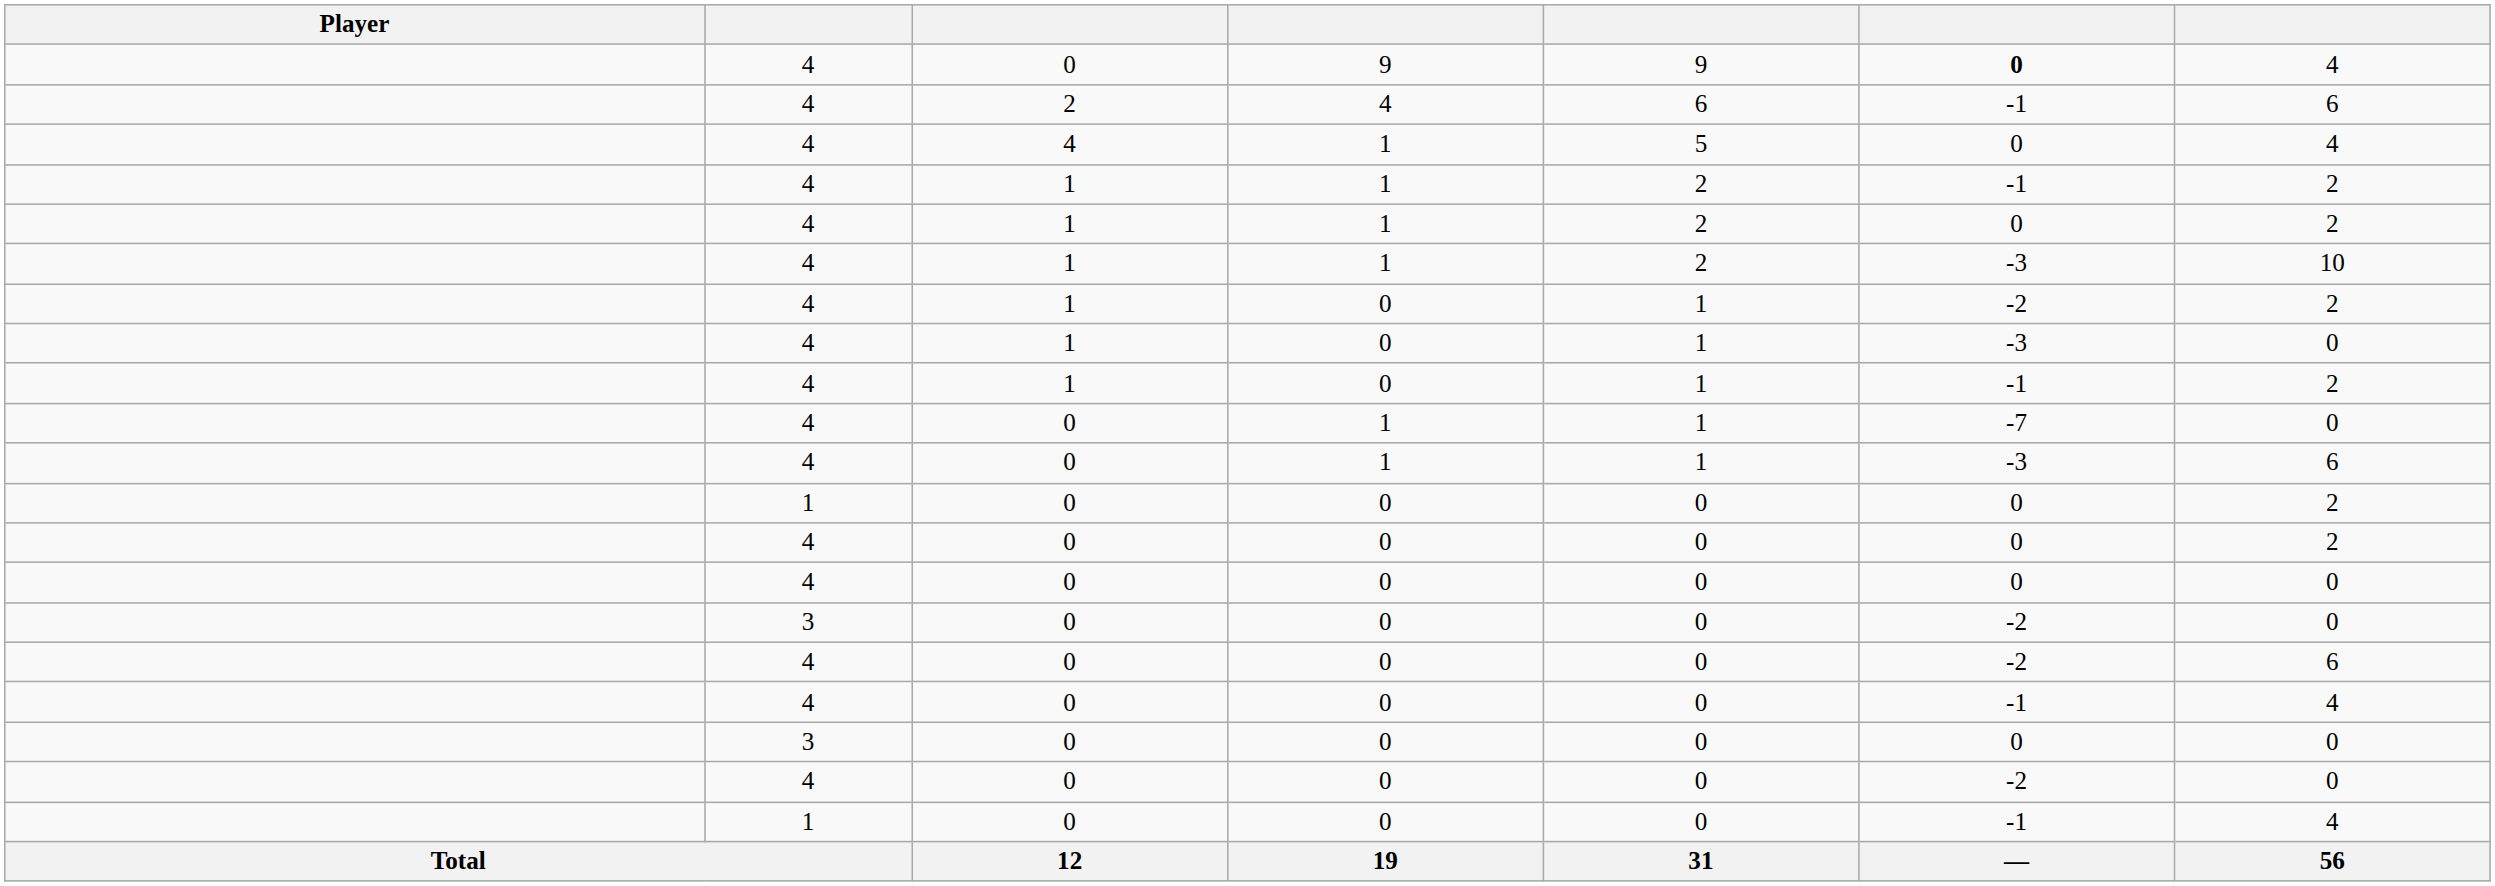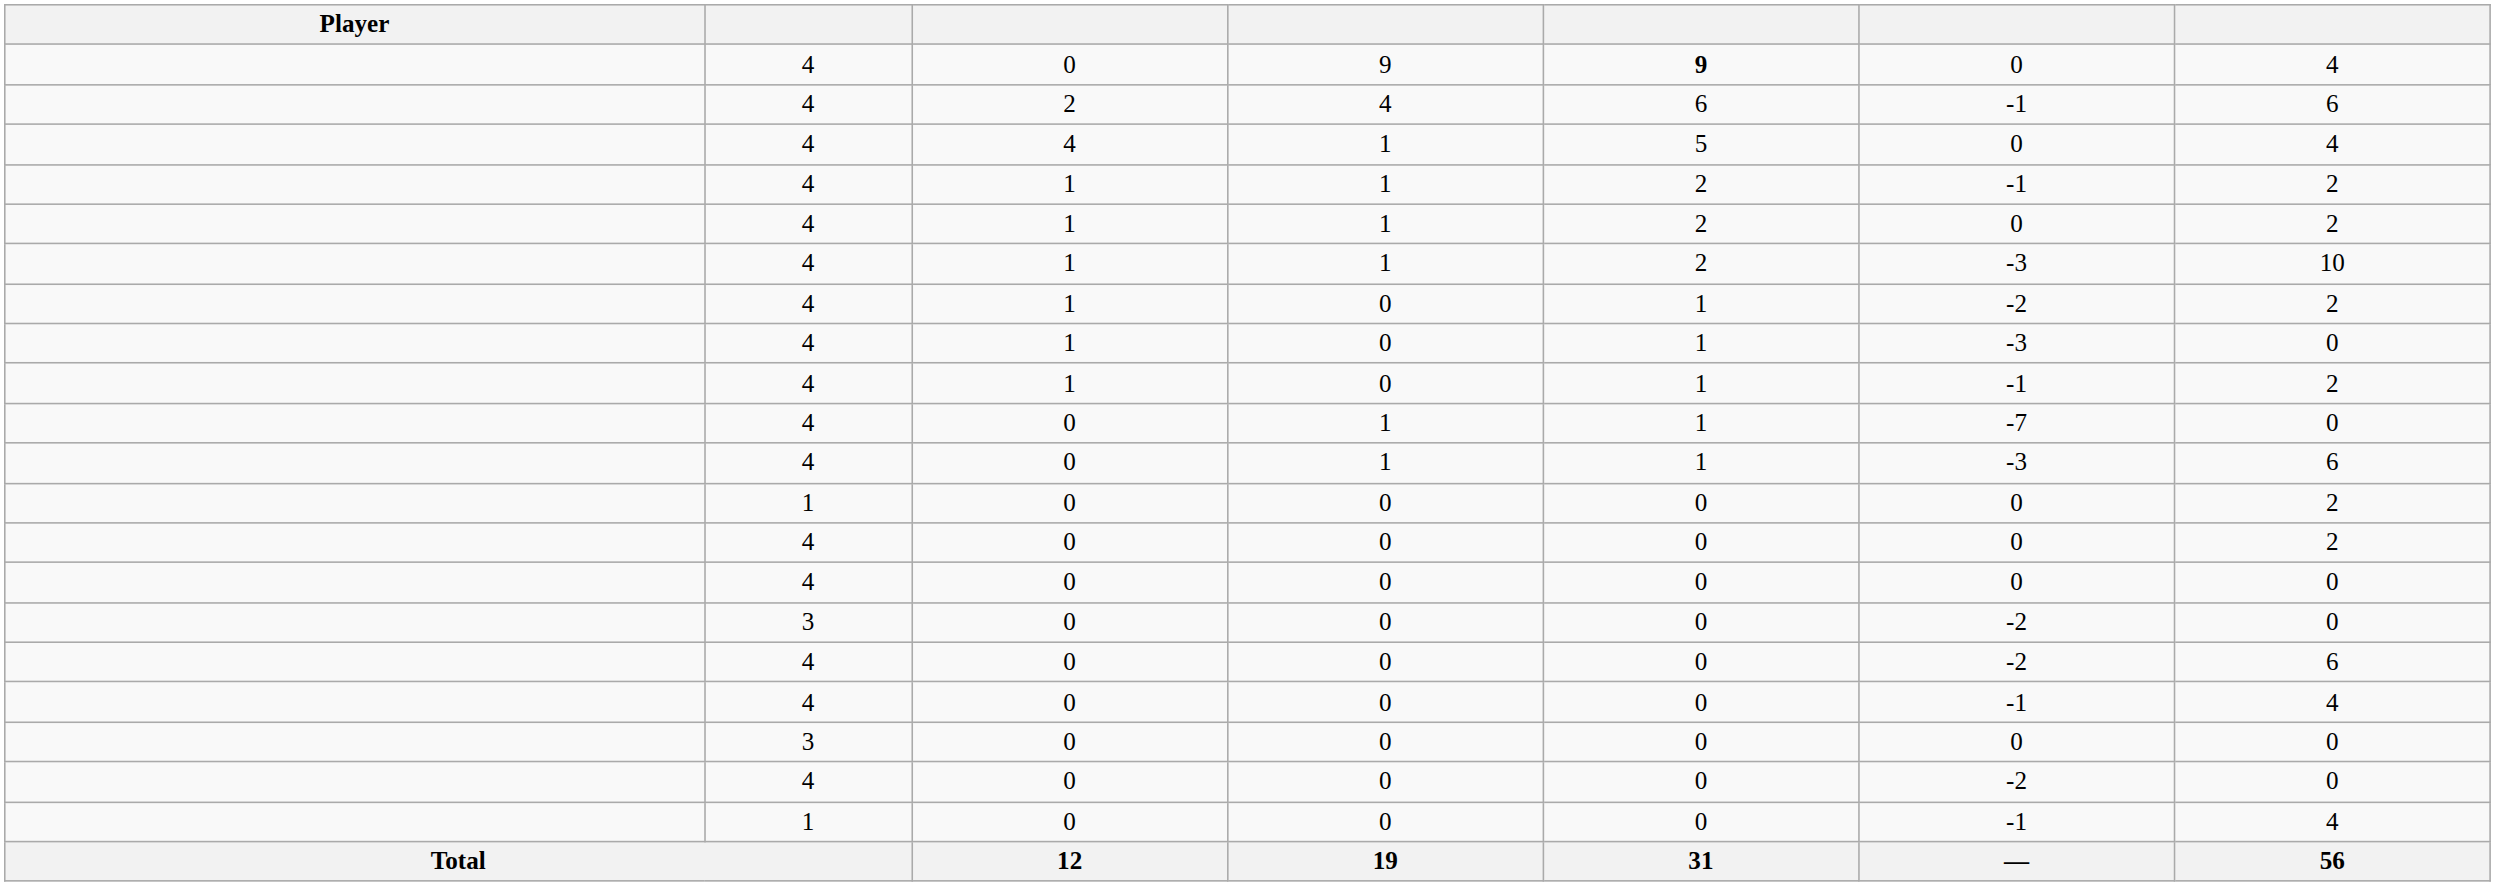(1701, 64) normal -> (1701, 64) bold
(2017, 64) bold -> (2017, 64) normal
